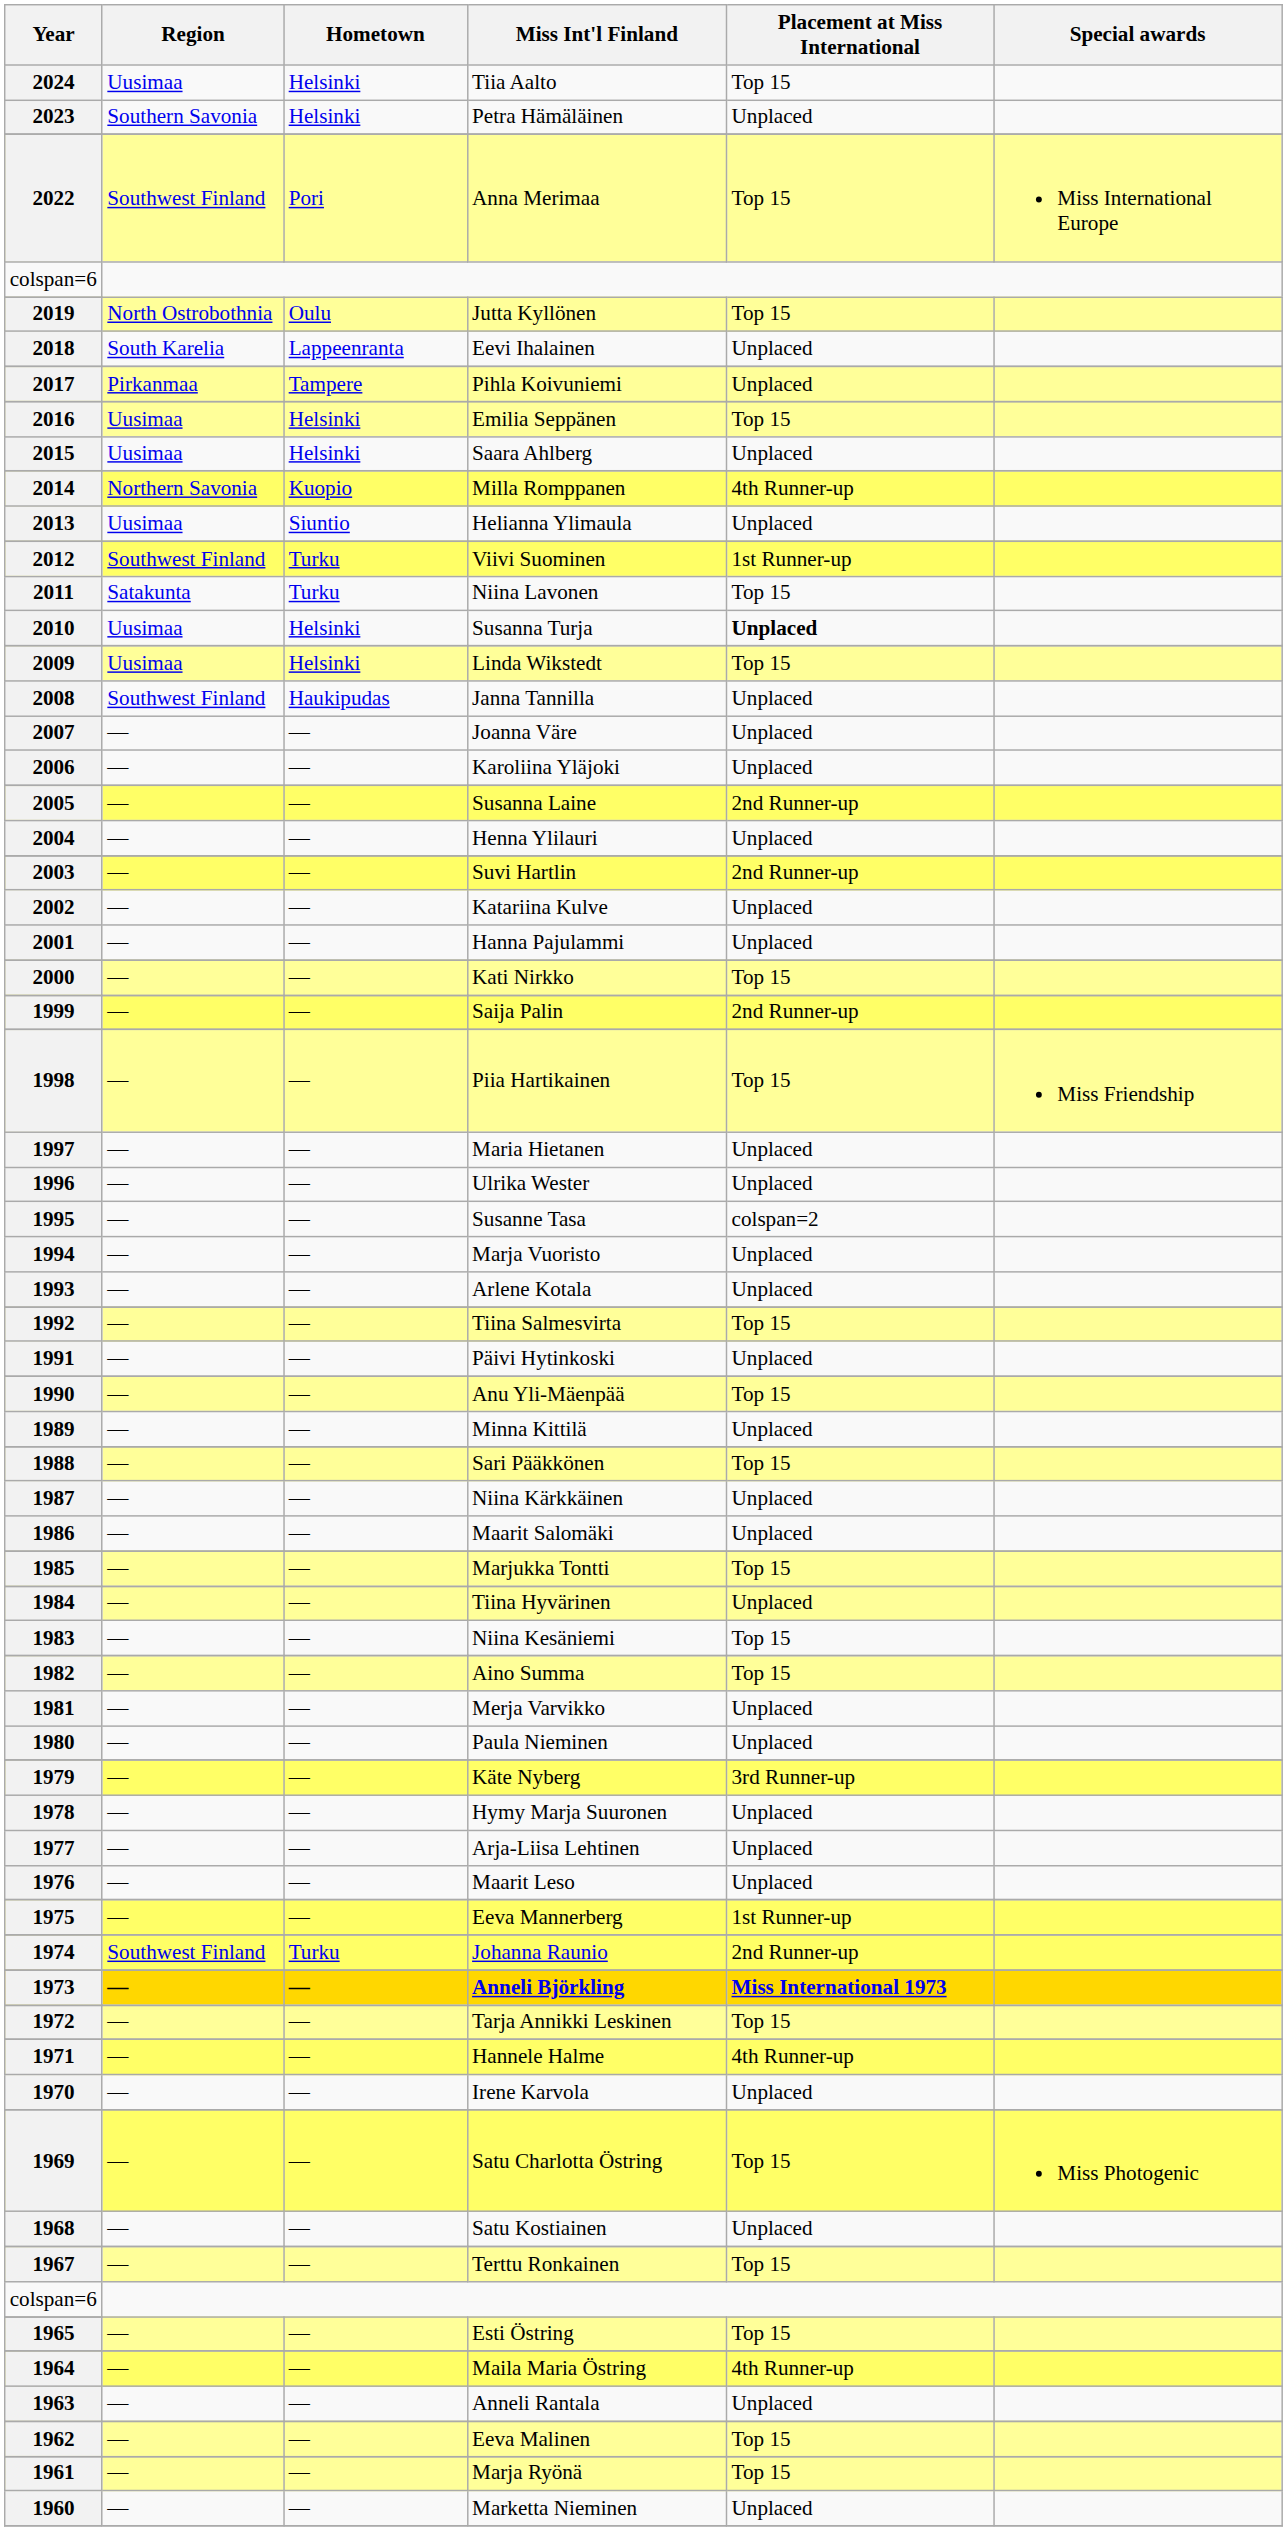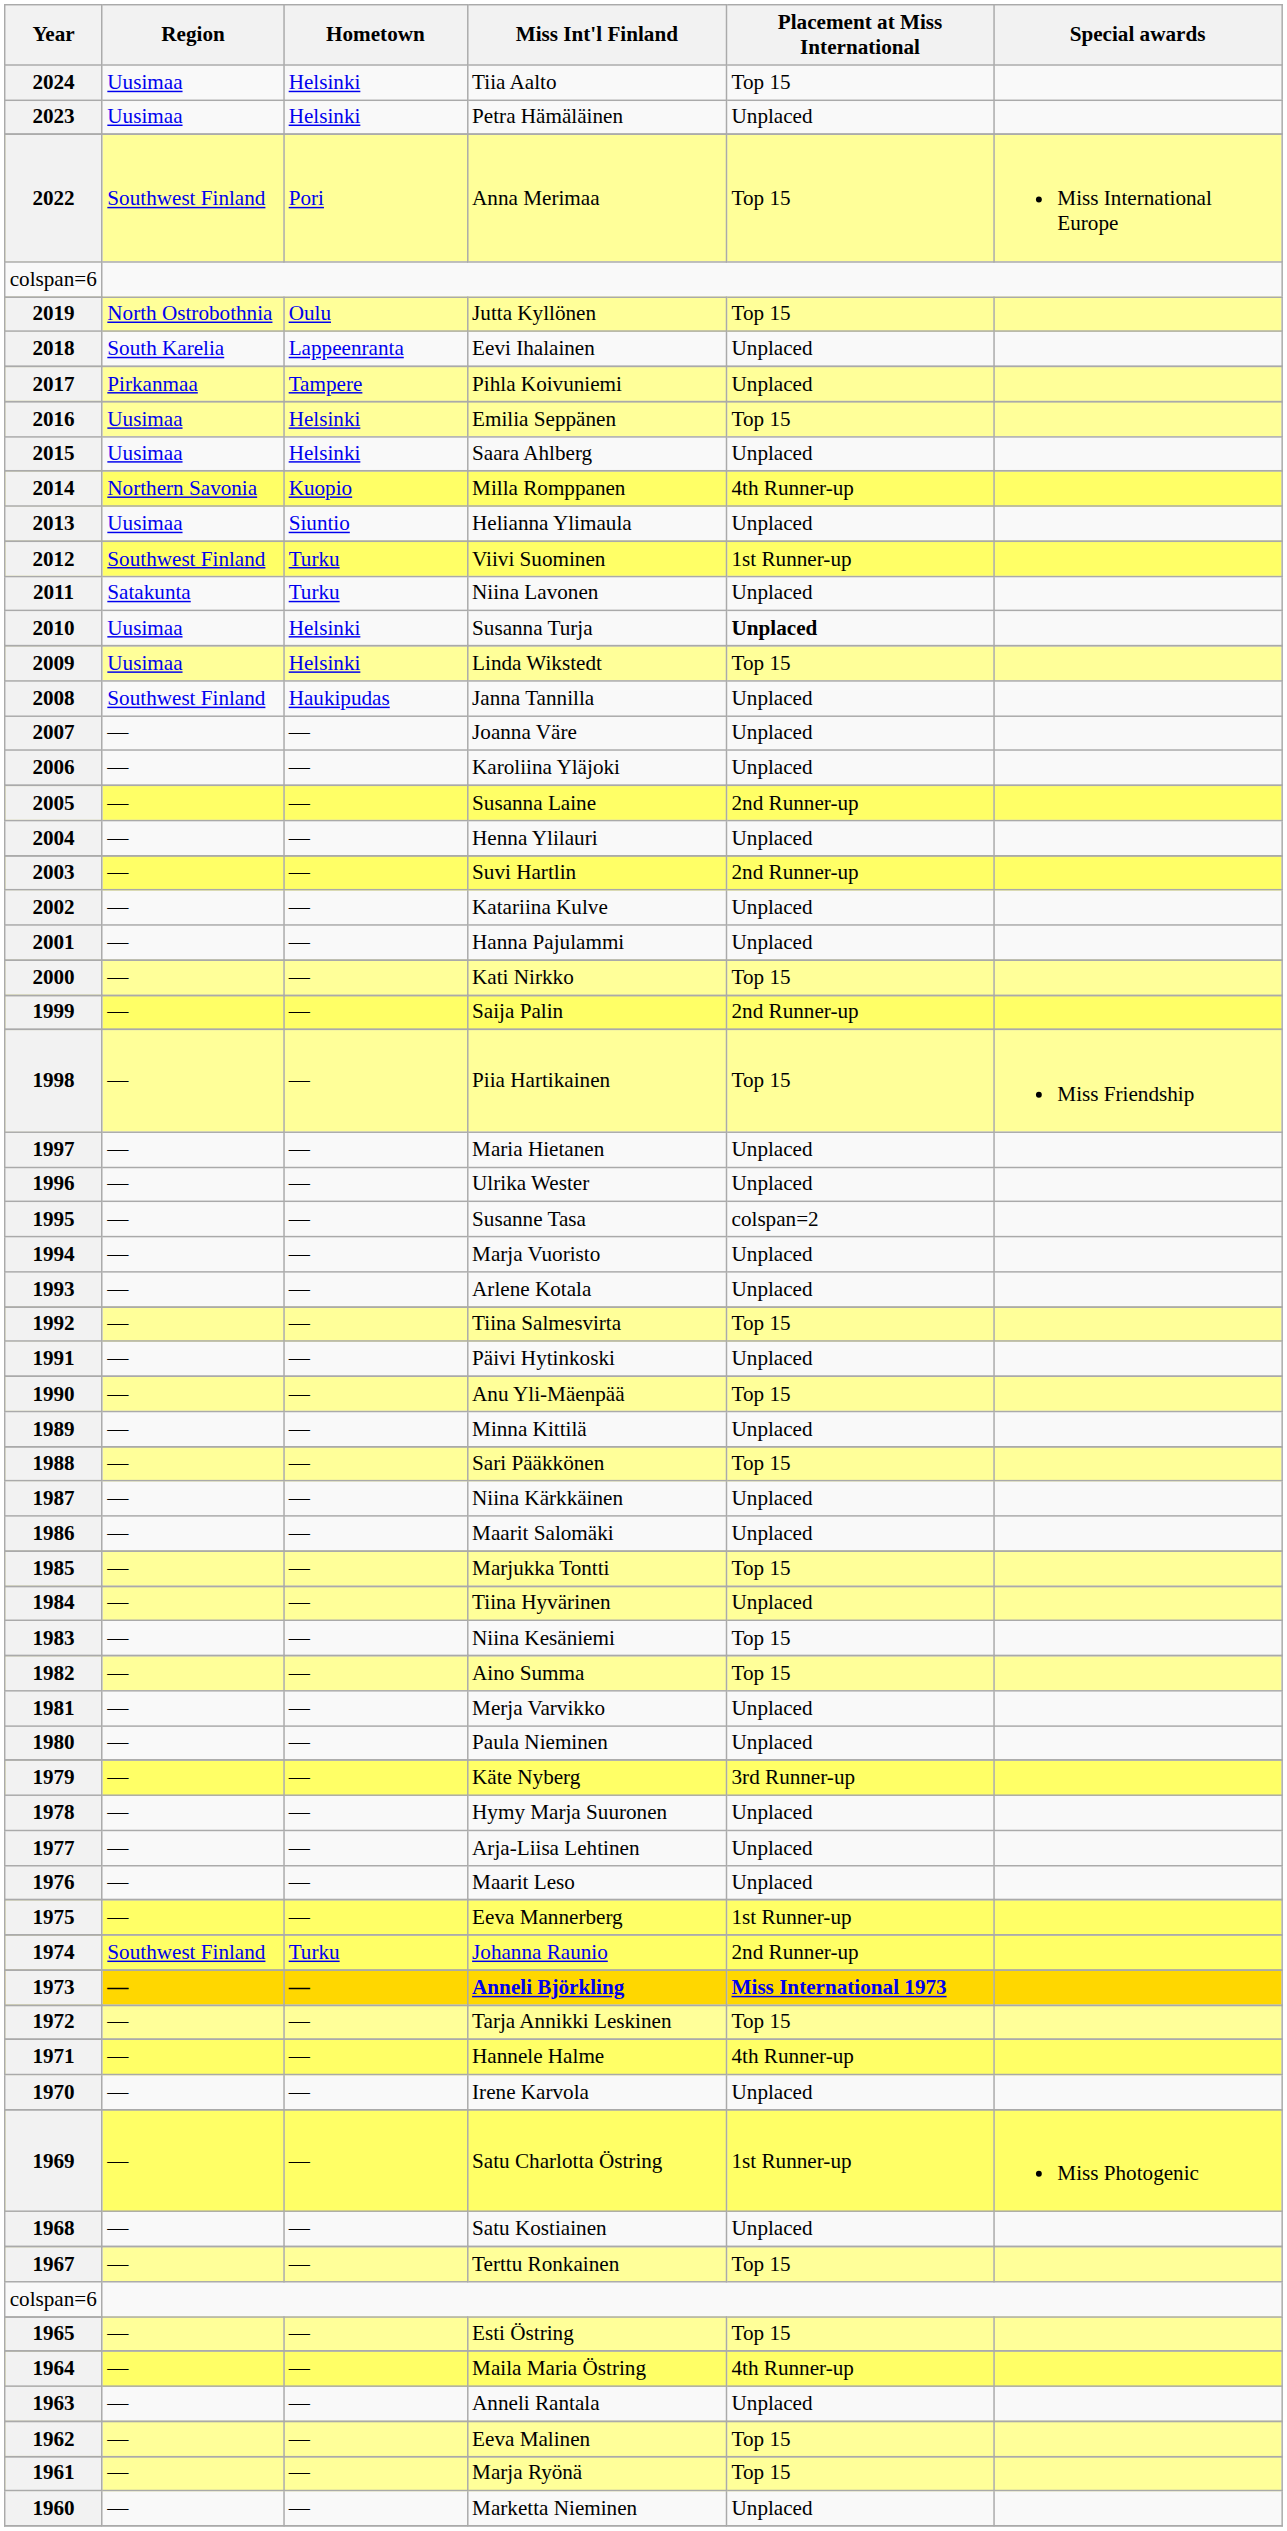(182, 117) Southern Savonia -> (145, 117) Uusimaa
(761, 593) Top 15 -> (772, 593) Unplaced
(761, 2160) Top 15 -> (792, 2160) 1st Runner-up
